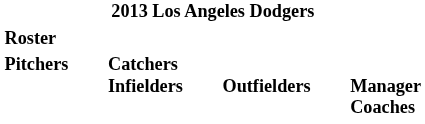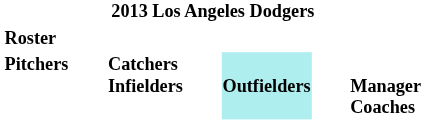(267, 85) no background -> (267, 85) paleturquoise background
